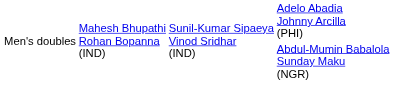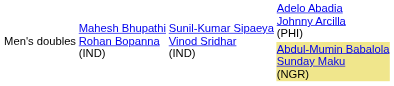(333, 61) no background -> (333, 61) khaki background
